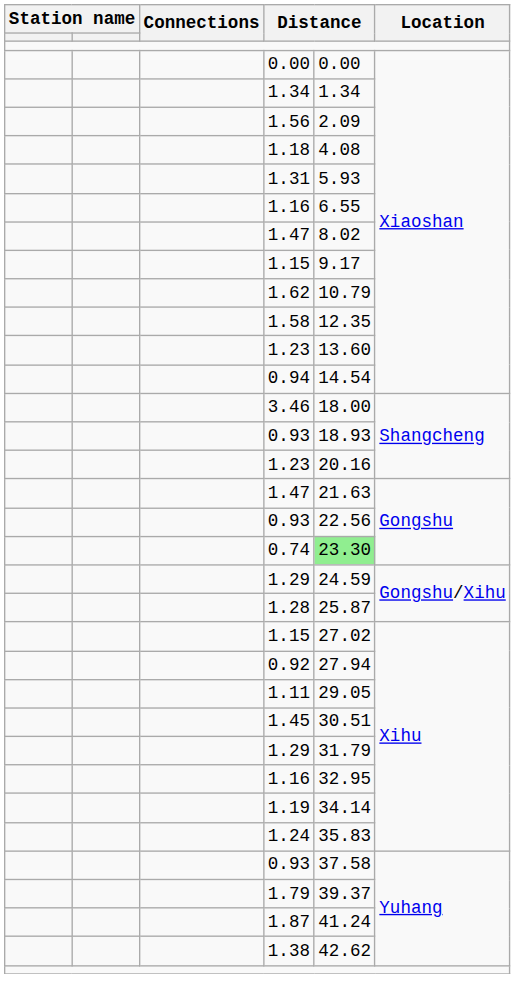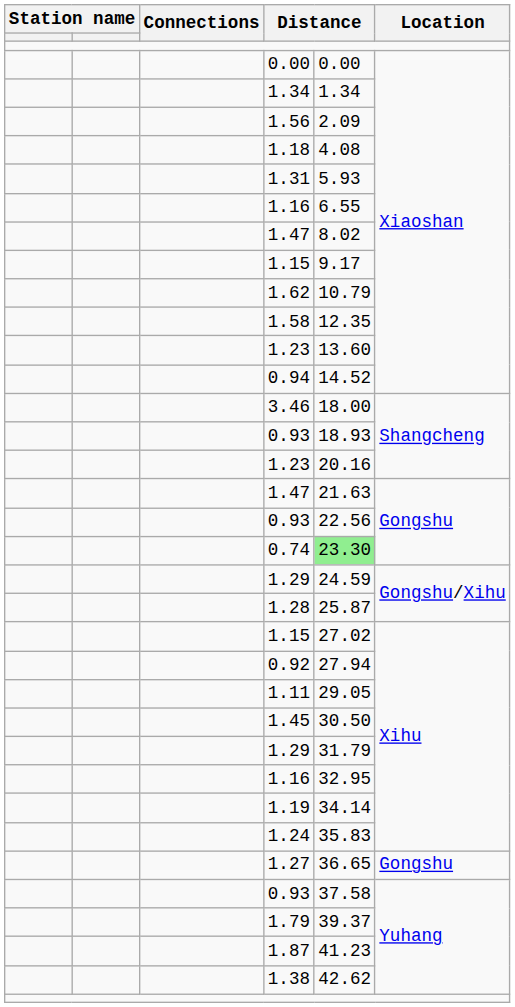(345, 379) 14.54 -> (345, 379) 14.52
(345, 722) 30.51 -> (345, 722) 30.50
+ row: (38, 865)
(345, 922) 41.24 -> (345, 951) 41.23
